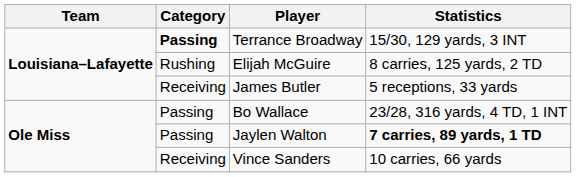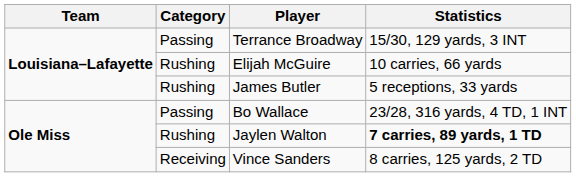(189, 40) bold -> (187, 40) normal
(456, 64) 8 carries, 125 yards, 2 TD -> (435, 64) 10 carries, 66 yards
(193, 88) Receiving -> (187, 88) Rushing
(187, 135) Passing -> (187, 135) Rushing
(435, 159) 10 carries, 66 yards -> (456, 159) 8 carries, 125 yards, 2 TD
